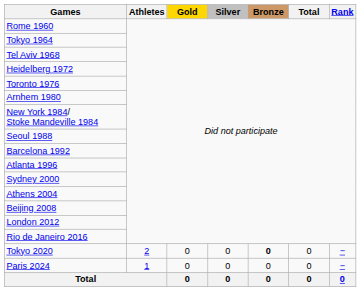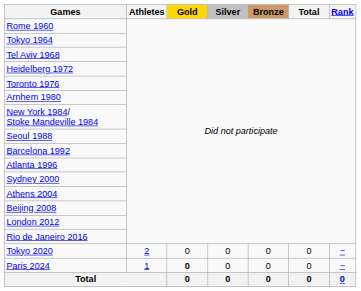(268, 251) bold -> (268, 251) normal
(187, 266) normal -> (187, 266) bold
